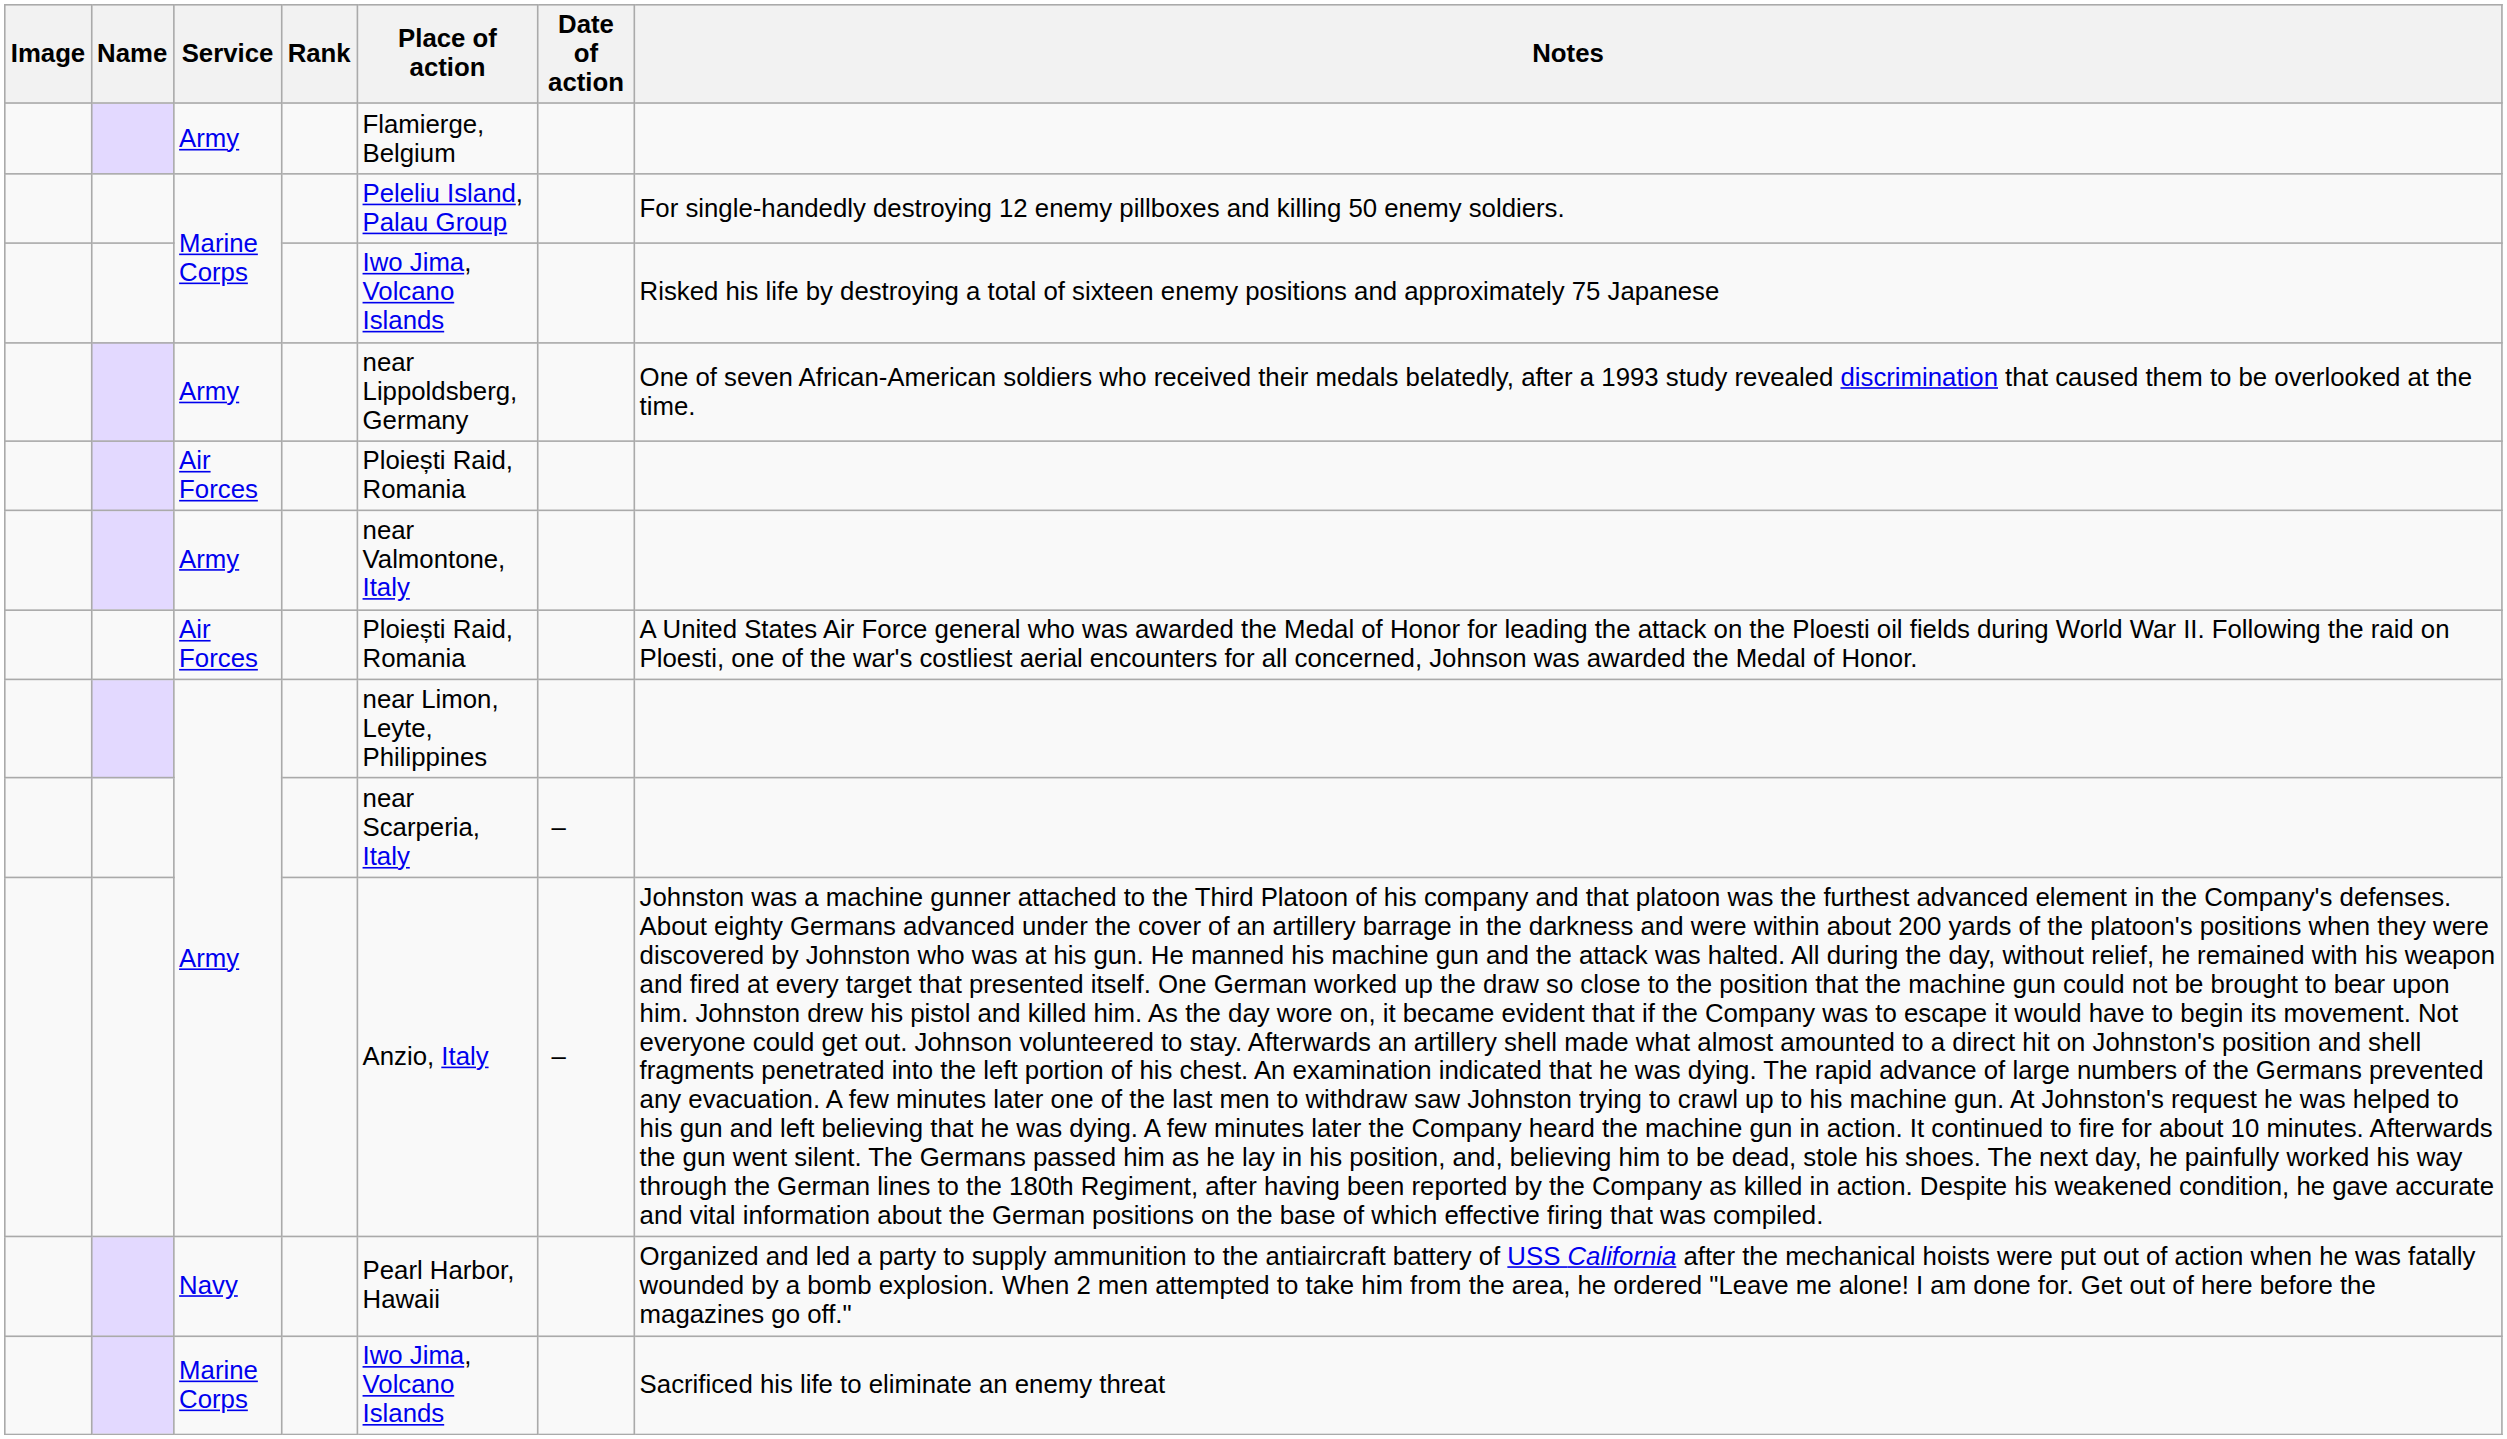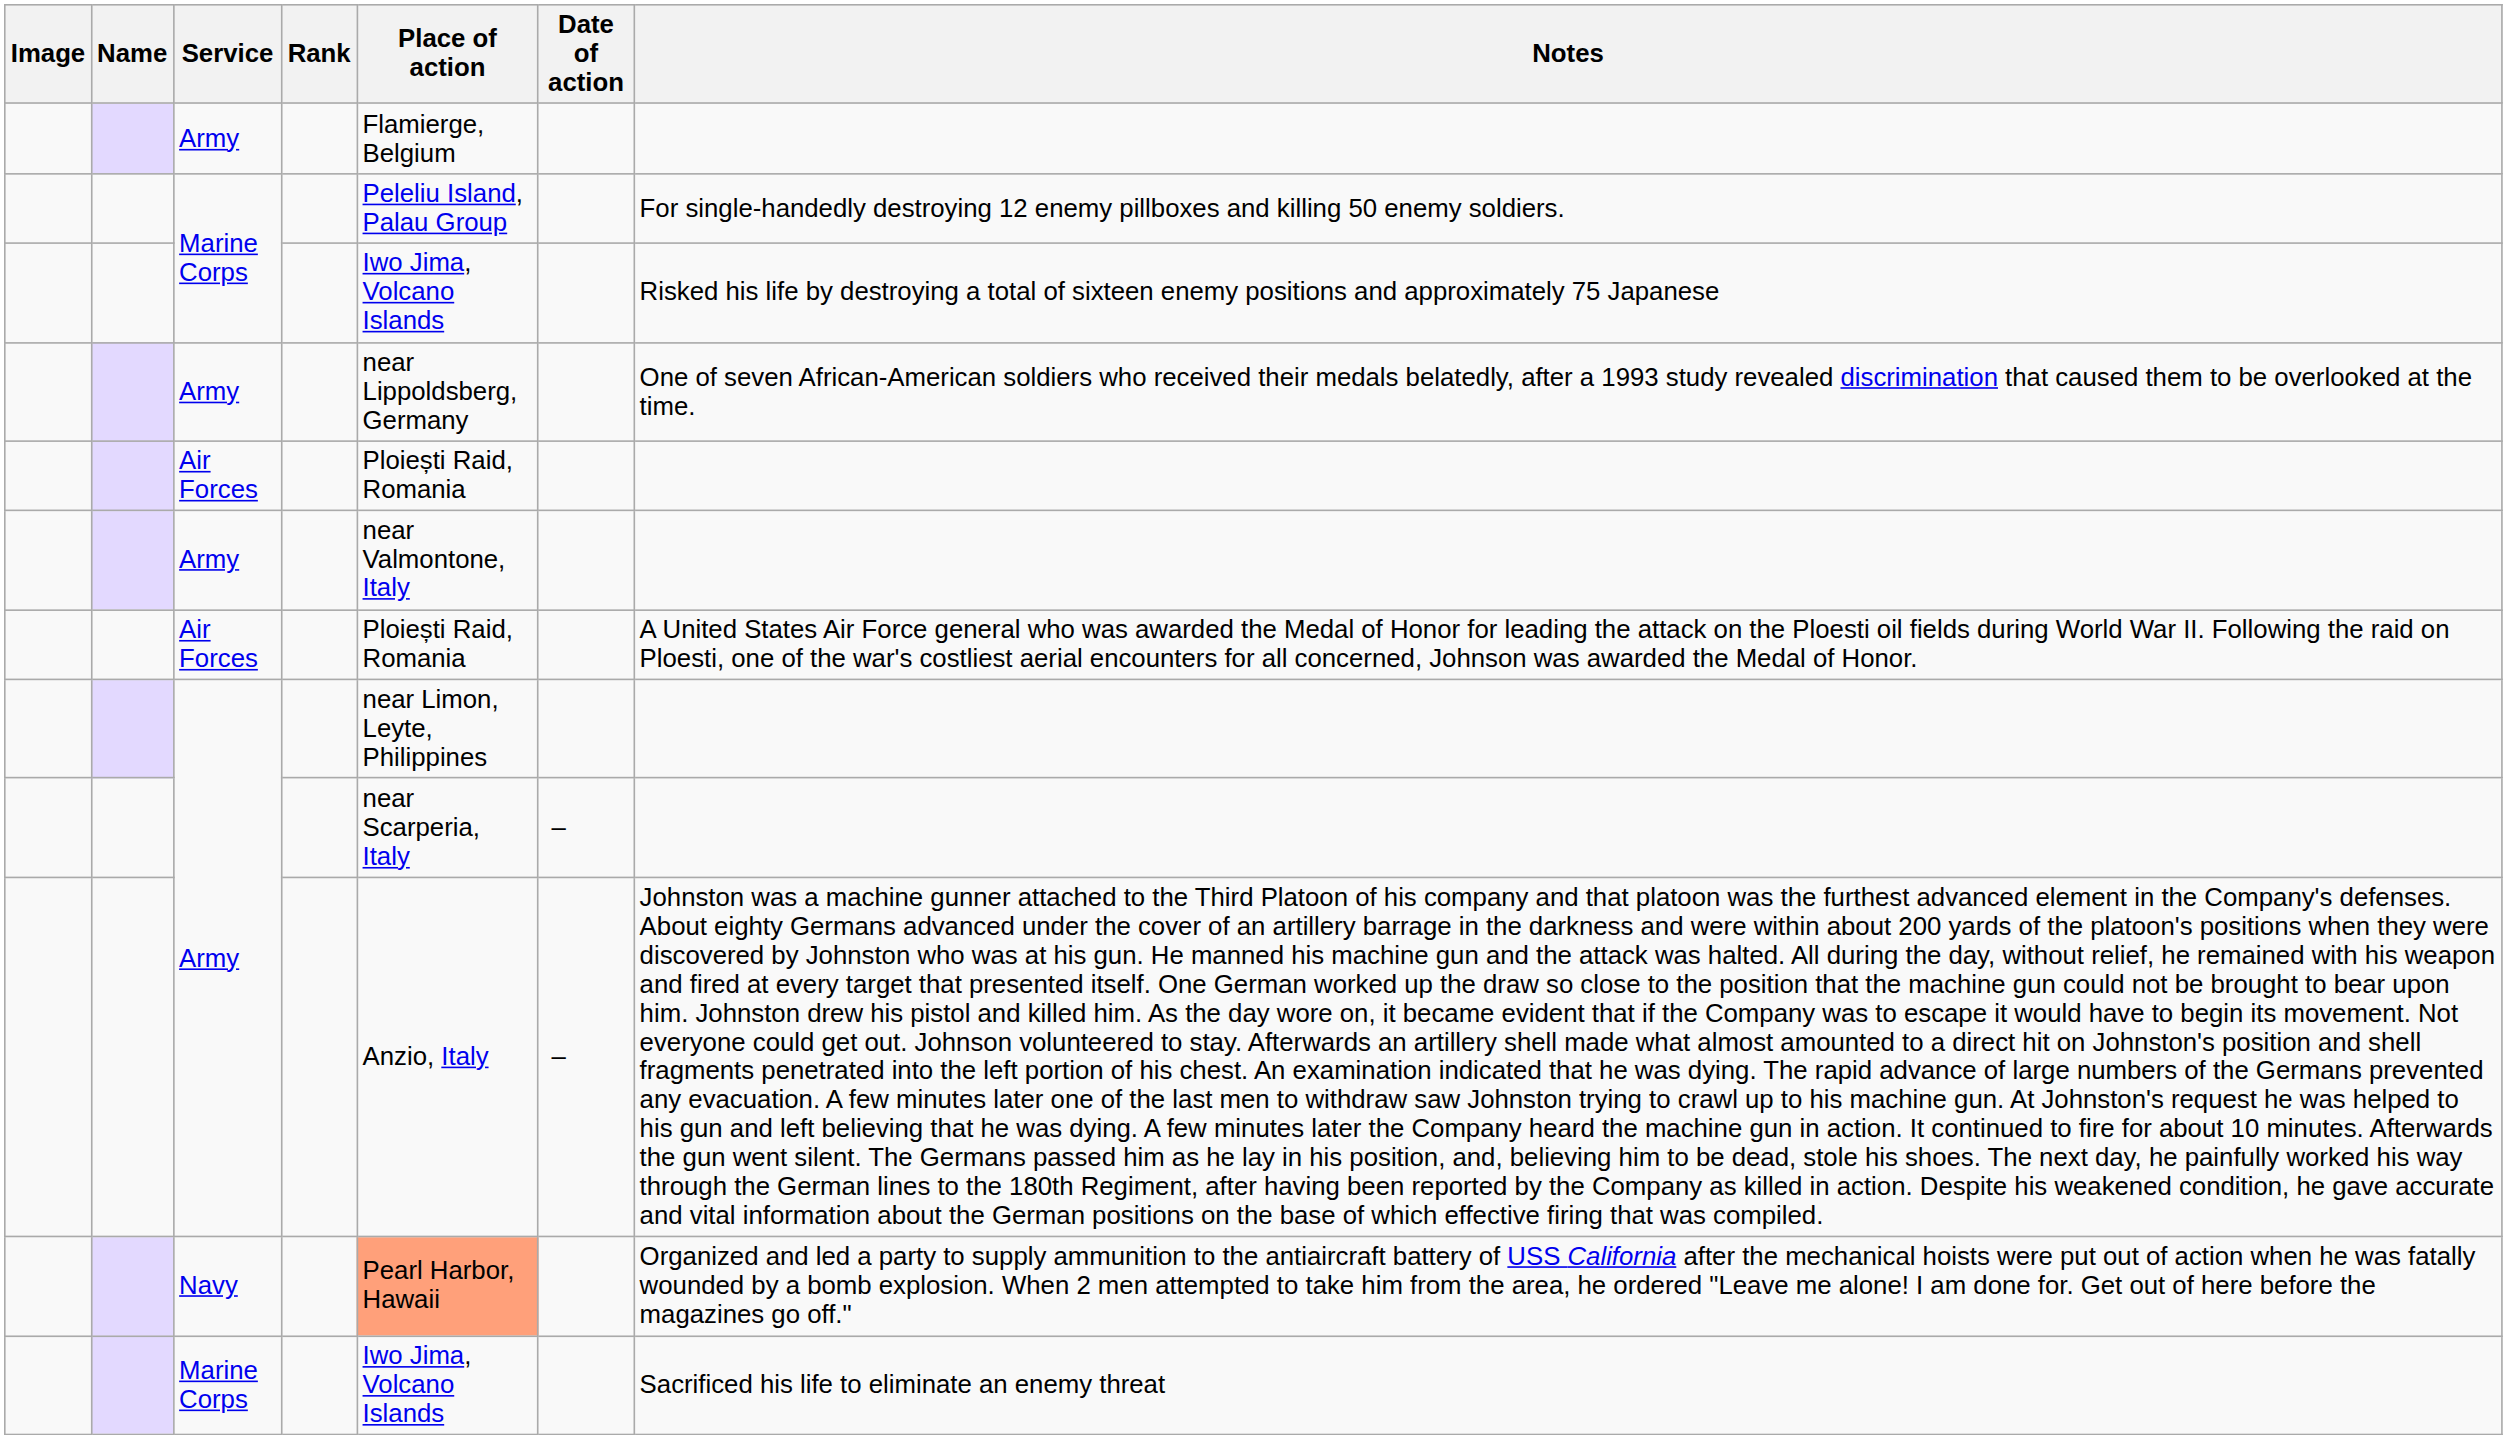(438, 1285) no background -> (438, 1285) lightsalmon background
